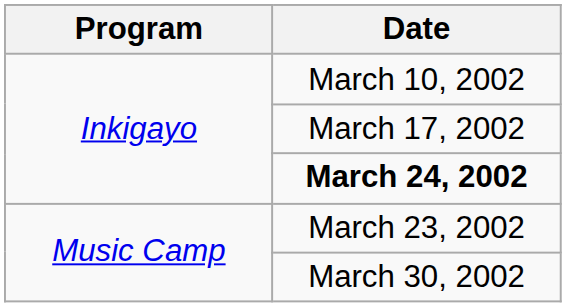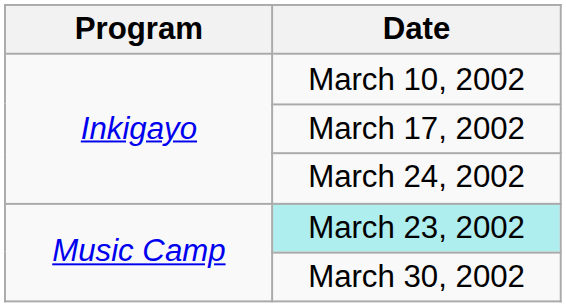(417, 177) bold -> (417, 177) normal
(417, 227) no background -> (417, 227) paleturquoise background
